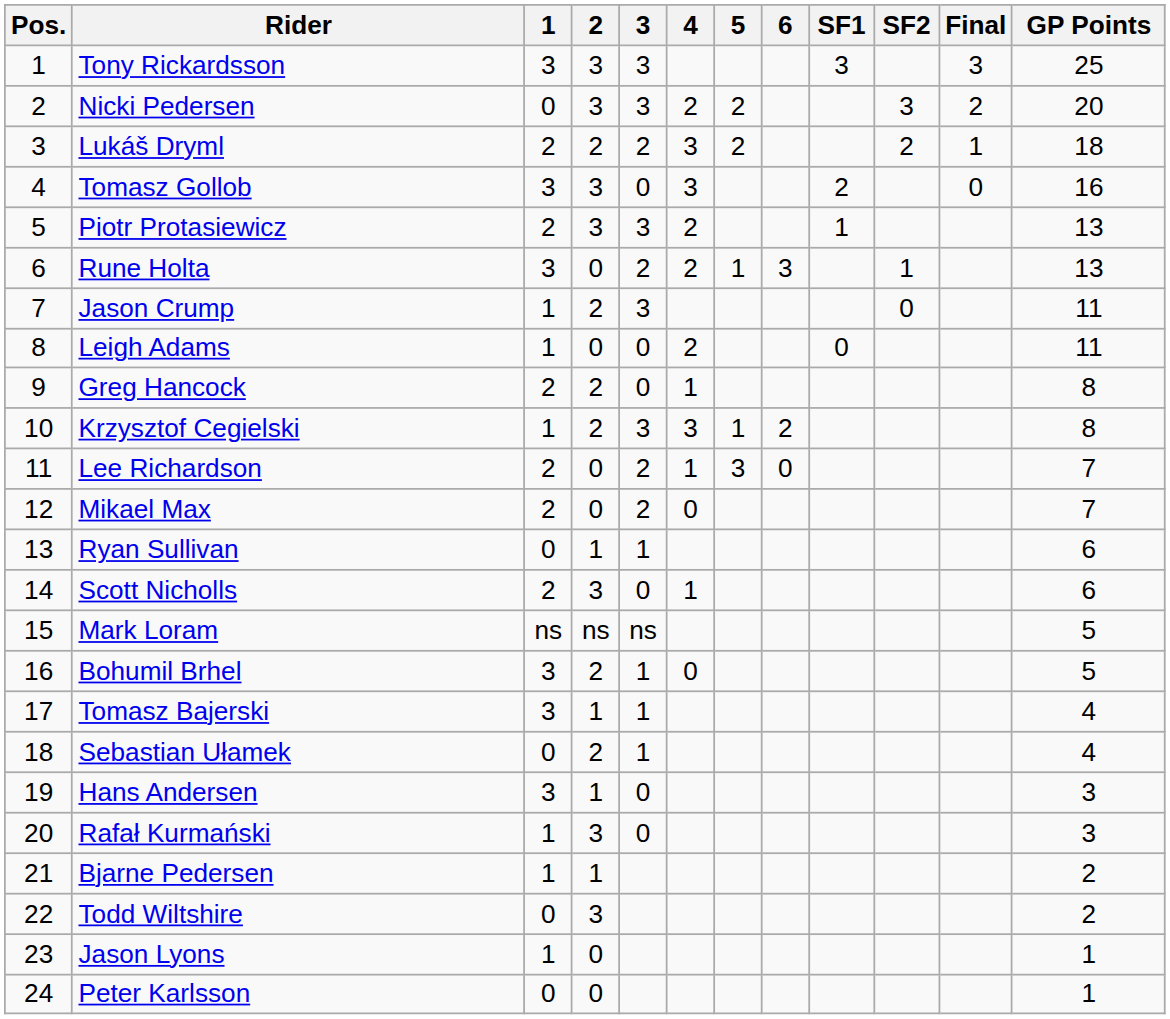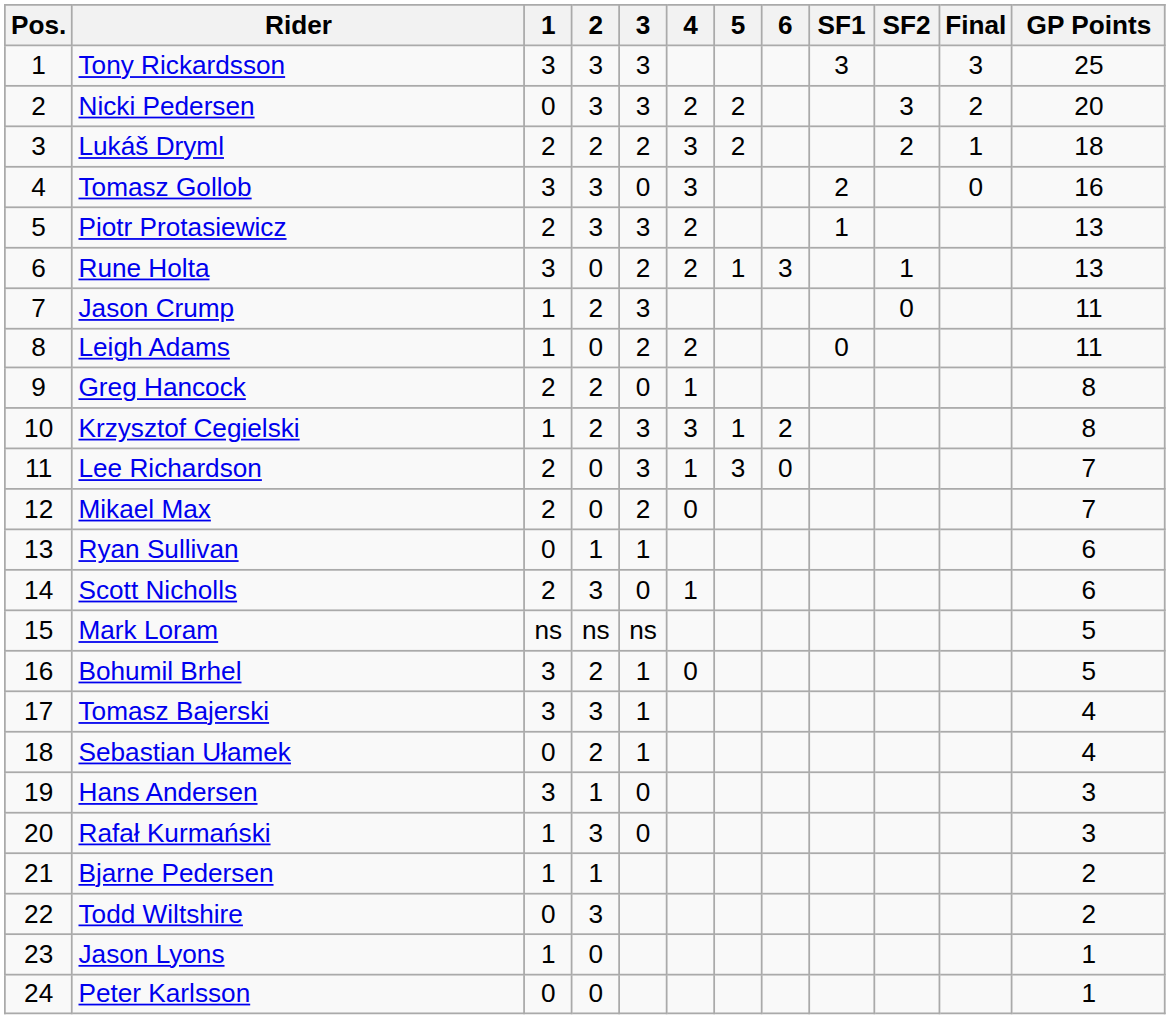(643, 348) 0 -> (643, 348) 2
(643, 469) 2 -> (643, 469) 3
(596, 711) 1 -> (596, 711) 3
